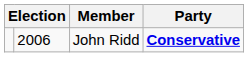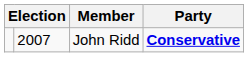(34, 39) 2006 -> (34, 39) 2007
